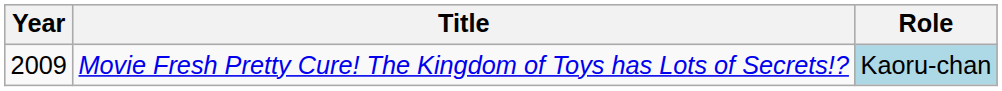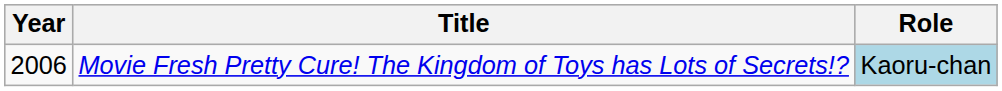(39, 64) 2009 -> (39, 64) 2006
